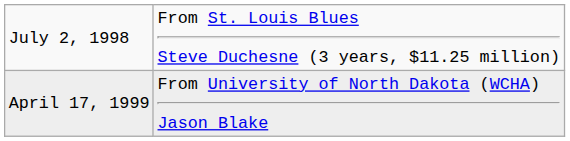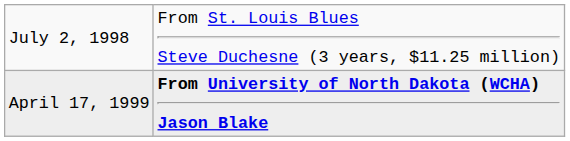(359, 104) normal -> (359, 104) bold
